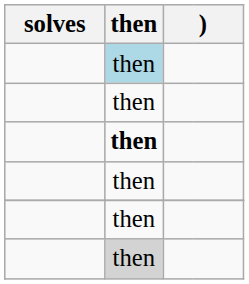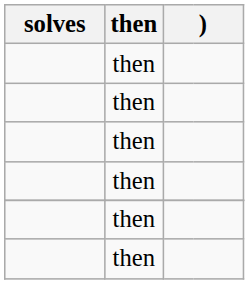(134, 63) lightblue background -> (134, 63) no background
(134, 141) bold -> (134, 141) normal
(134, 258) lightgrey background -> (134, 258) no background
